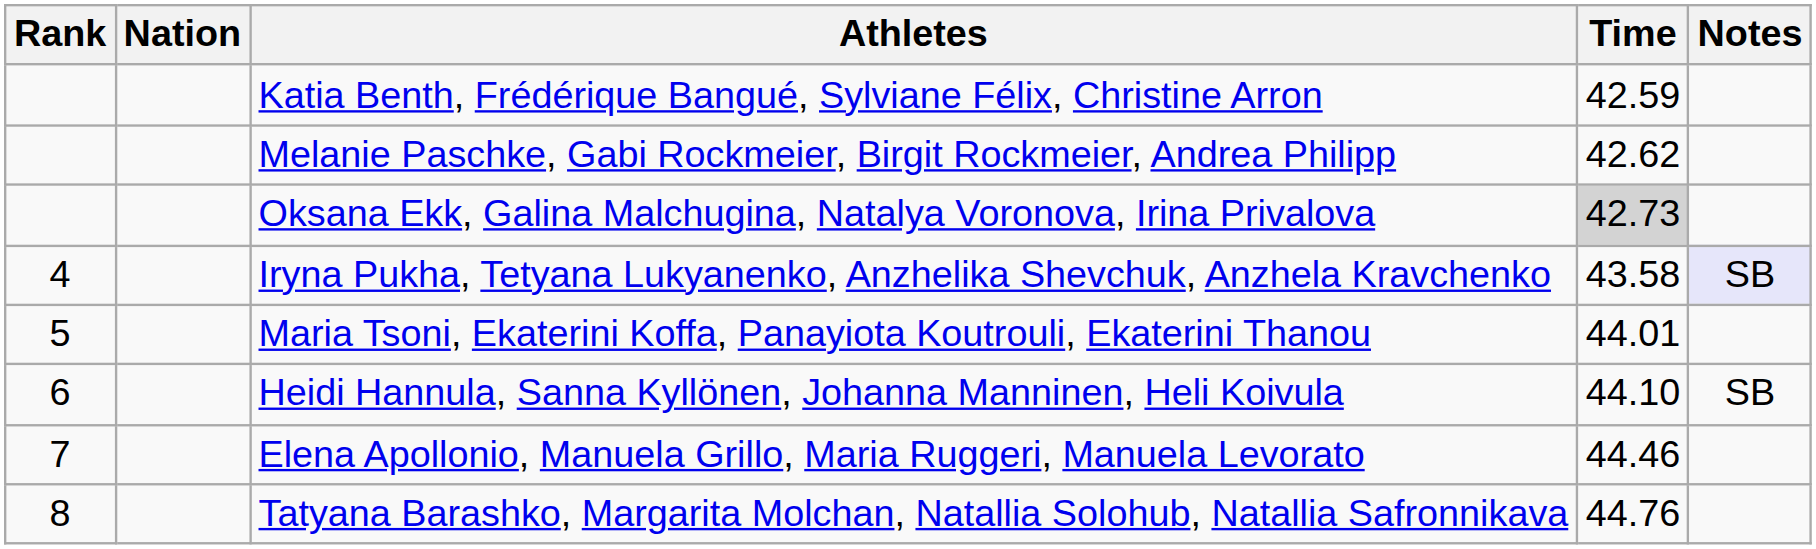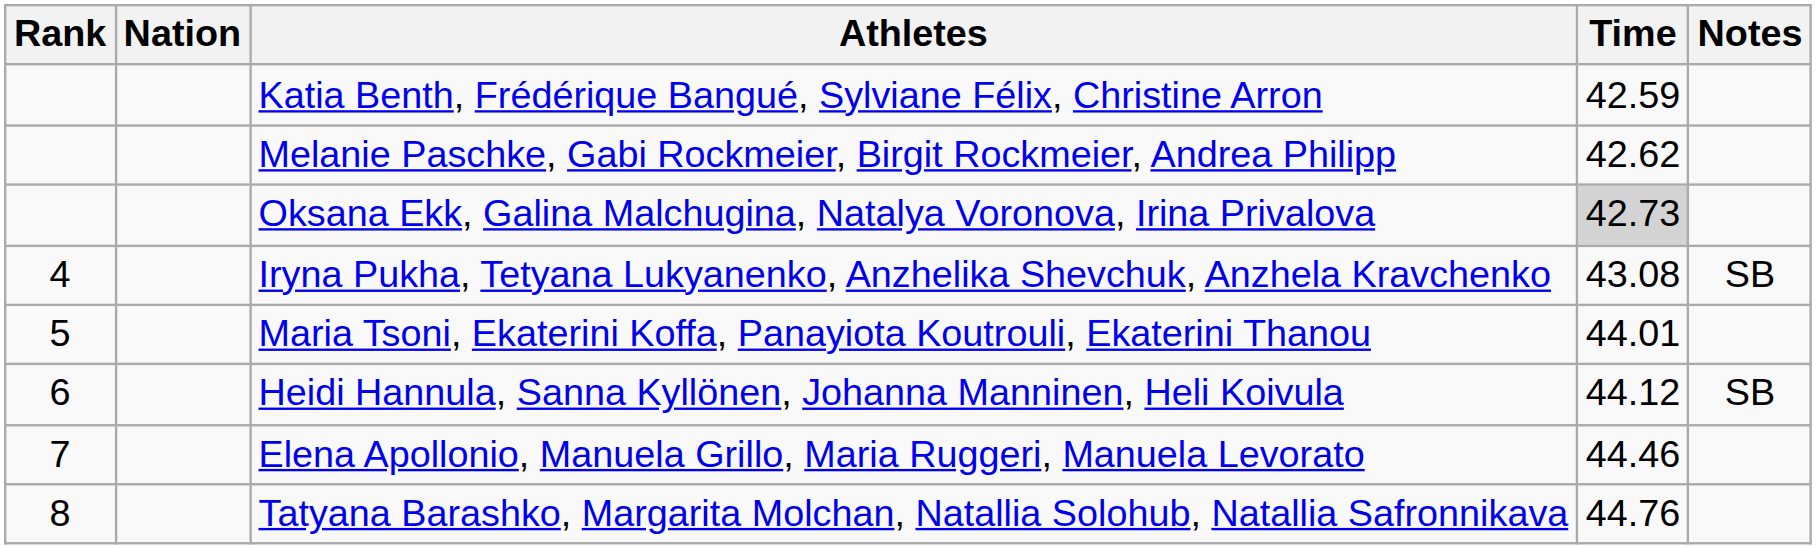(1633, 273) 43.58 -> (1633, 273) 43.08
(1750, 273) lavender background -> (1750, 273) no background
(1633, 393) 44.10 -> (1633, 393) 44.12
